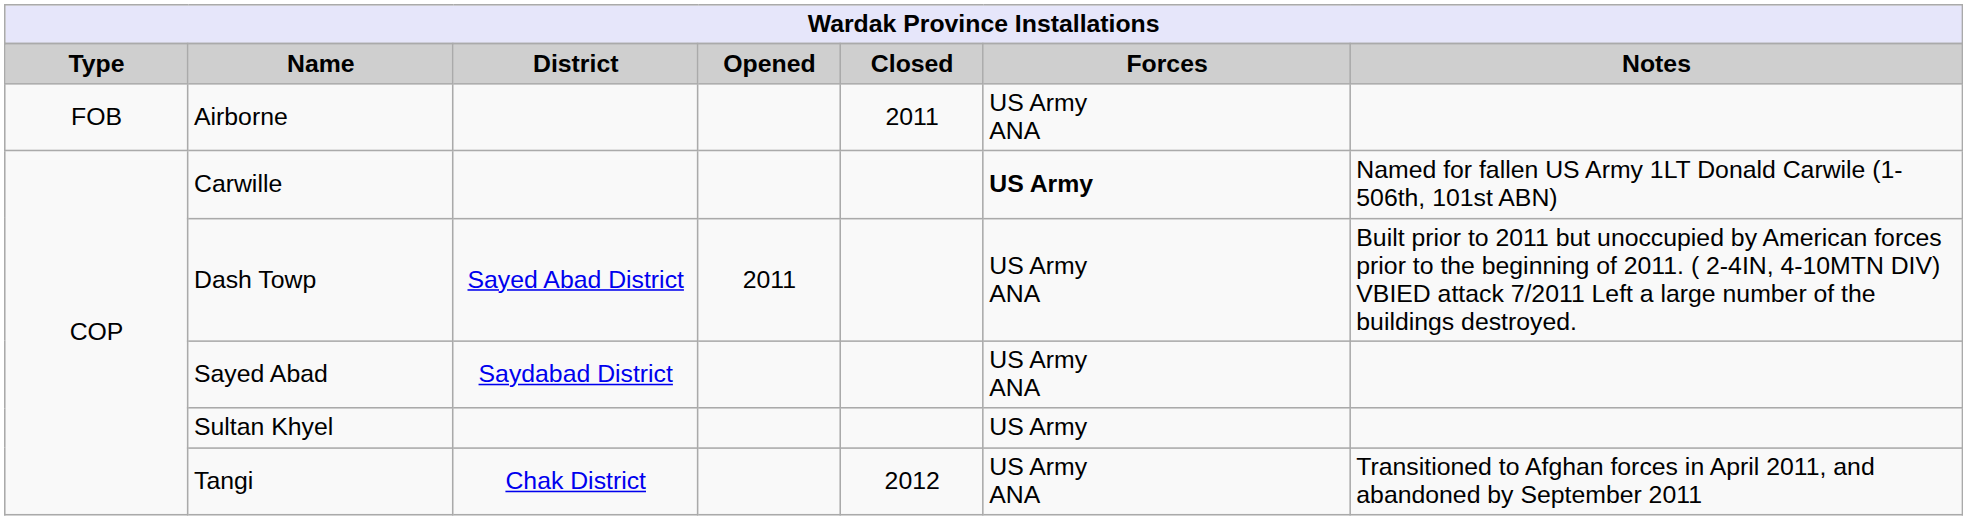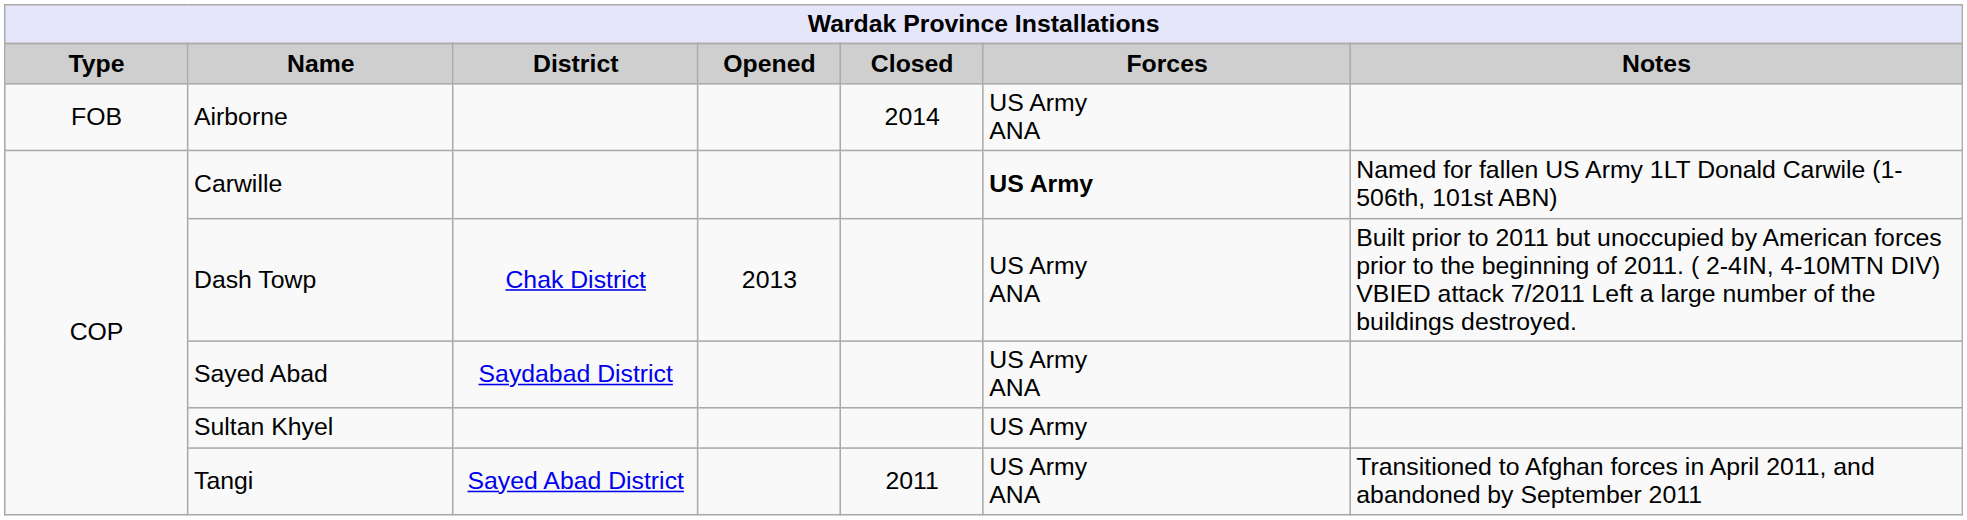(912, 116) 2011 -> (912, 116) 2014
(576, 279) Sayed Abad District -> (576, 279) Chak District
(769, 279) 2011 -> (769, 279) 2013
(576, 480) Chak District -> (576, 480) Sayed Abad District
(912, 480) 2012 -> (912, 480) 2011
